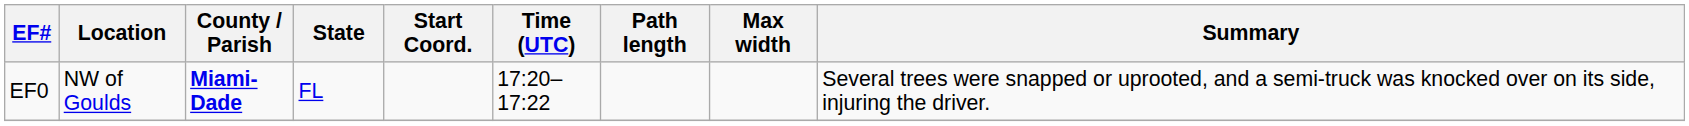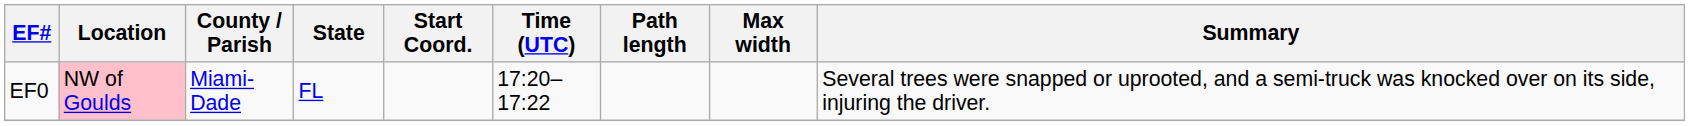(97, 91) no background -> (97, 91) pink background
(224, 91) bold -> (222, 91) normal
